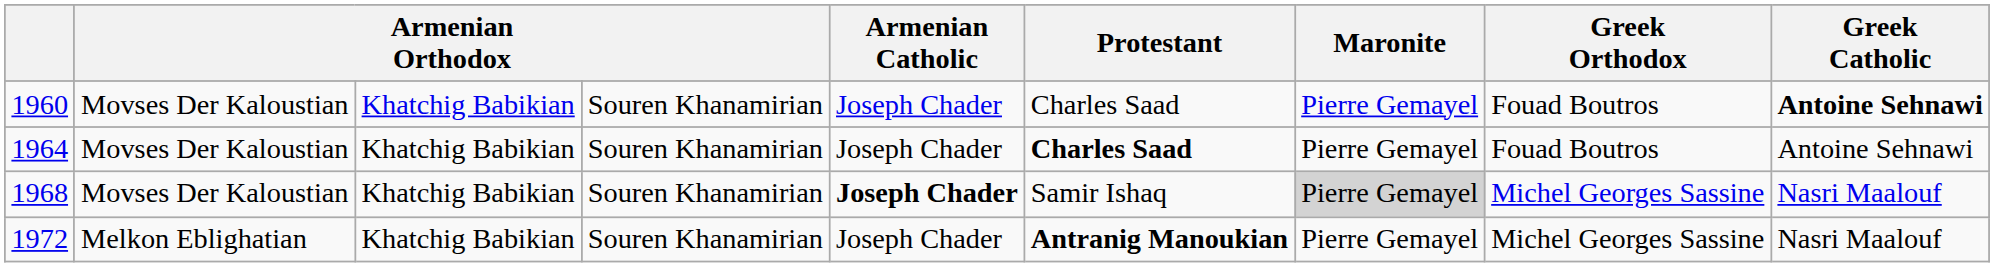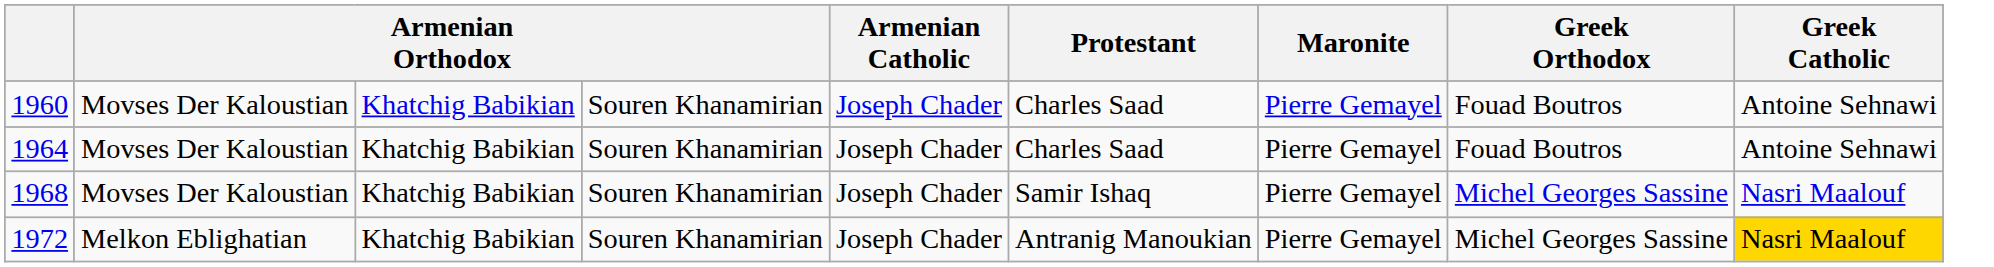(1880, 103) bold -> (1839, 103) normal
(1111, 148) bold -> (1089, 148) normal
(927, 193) bold -> (919, 193) normal
(1390, 193) lightgrey background -> (1353, 193) no background
(1159, 238) bold -> (1133, 238) normal
(1860, 238) no background -> (1823, 238) gold background
